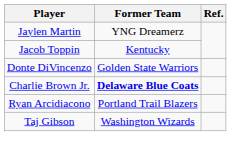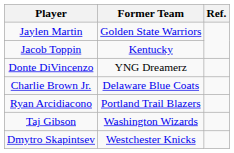(148, 31) YNG Dreamerz -> (151, 31) Golden State Warriors
(148, 67) Golden State Warriors -> (151, 67) YNG Dreamerz
(148, 85) bold -> (151, 85) normal
+ row: (51, 139)
